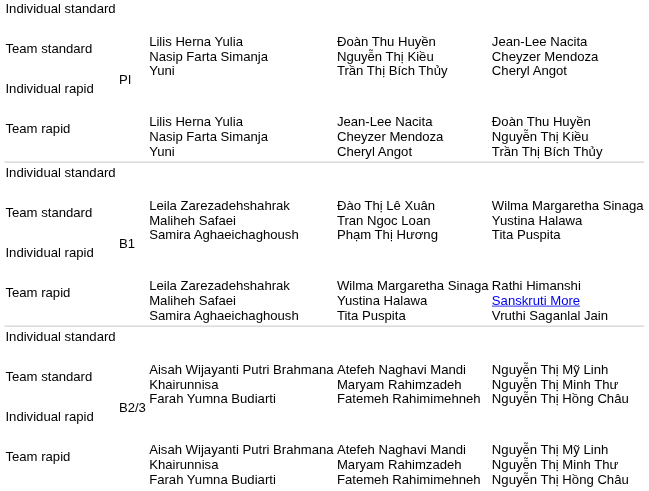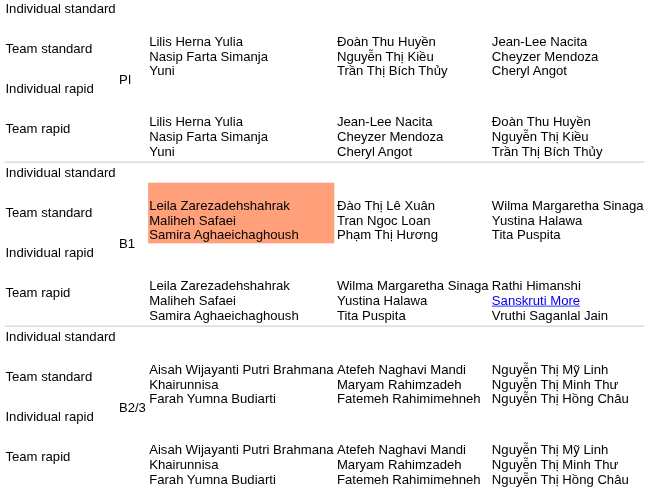(224, 220) no background -> (224, 220) lightsalmon background
